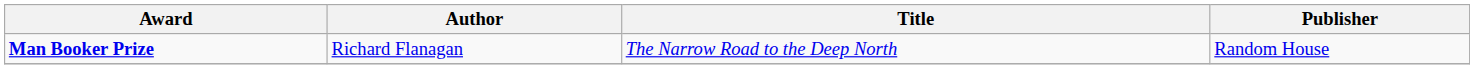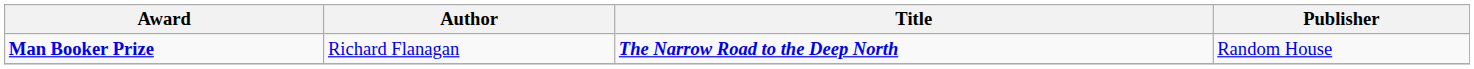(761, 48) normal -> (759, 48) bold
